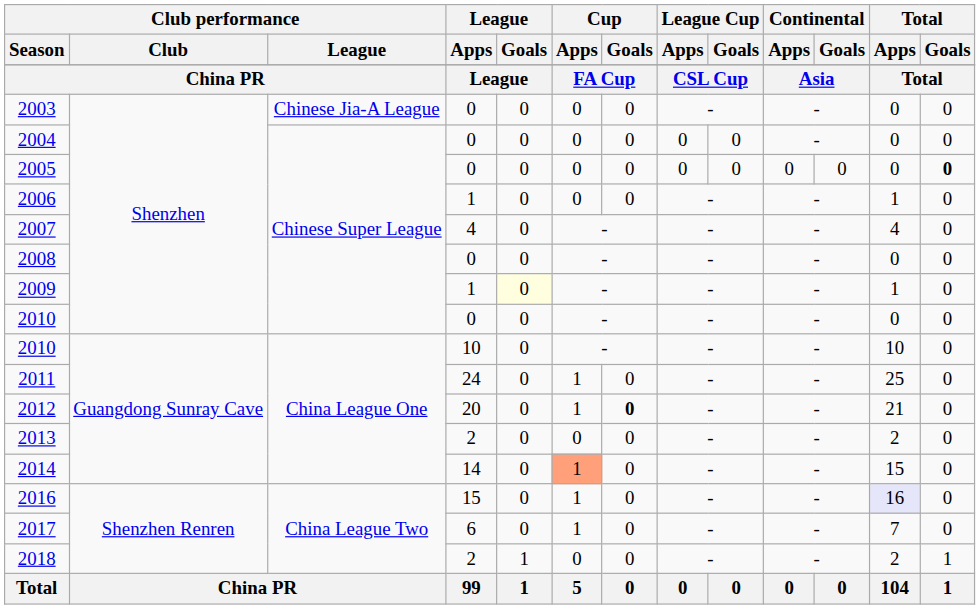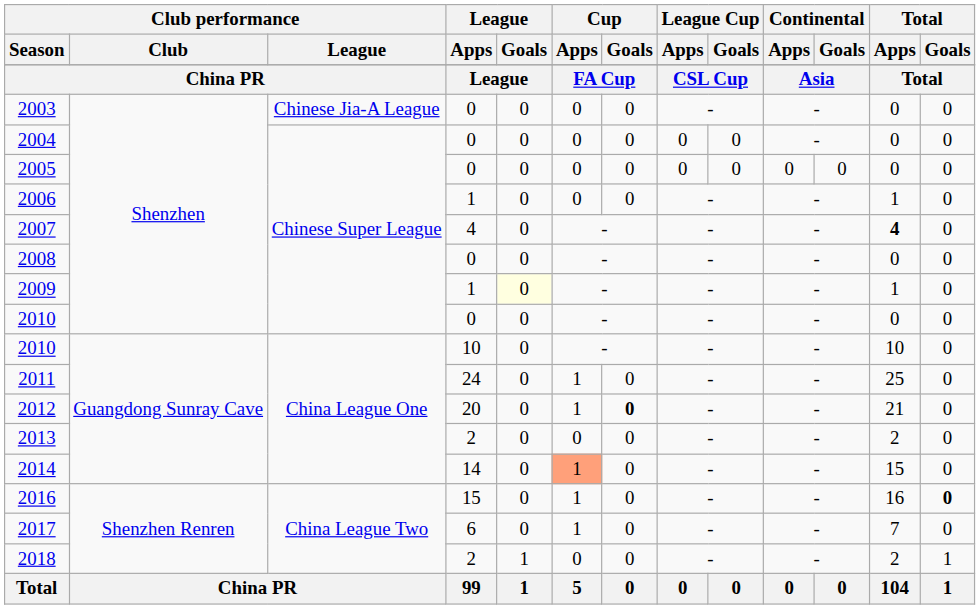(948, 169) bold -> (948, 169) normal
(895, 229) normal -> (895, 229) bold
(895, 498) lavender background -> (895, 498) no background
(948, 498) normal -> (948, 498) bold
